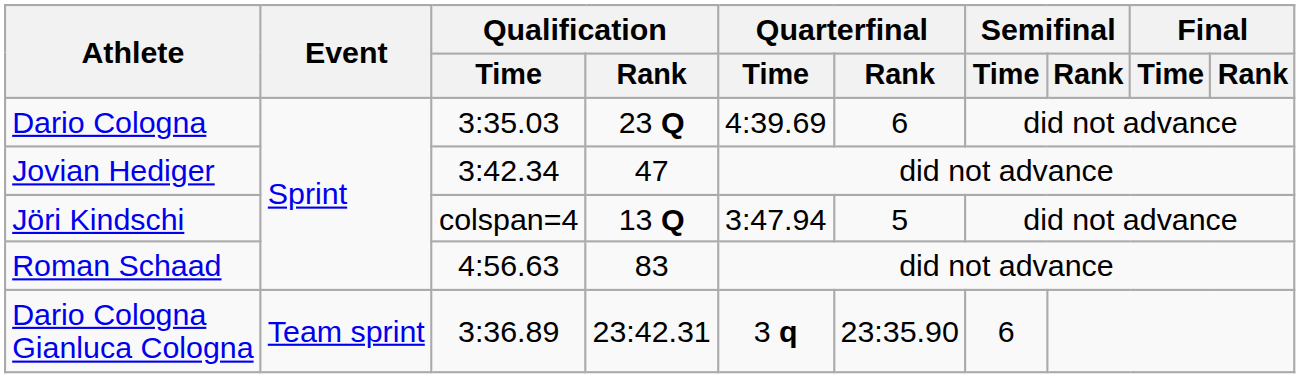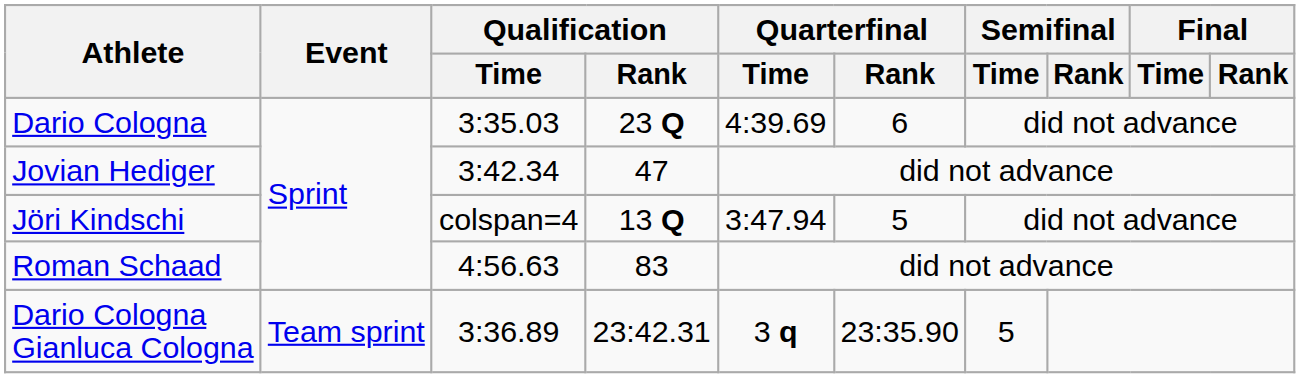(1006, 332) 6 -> (1006, 332) 5
